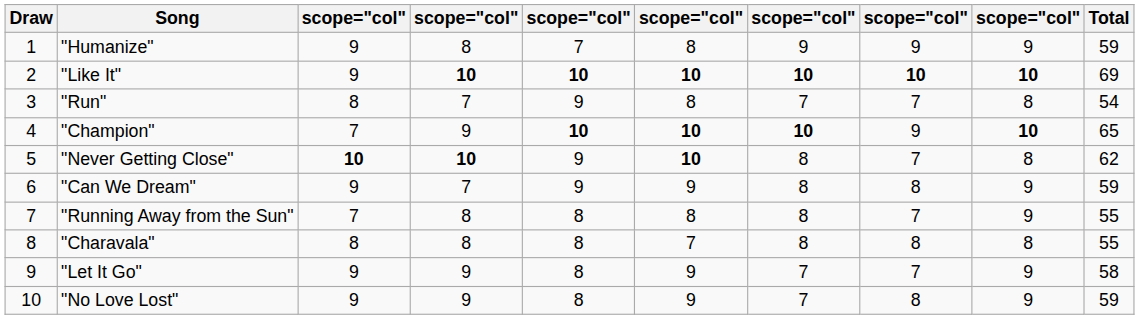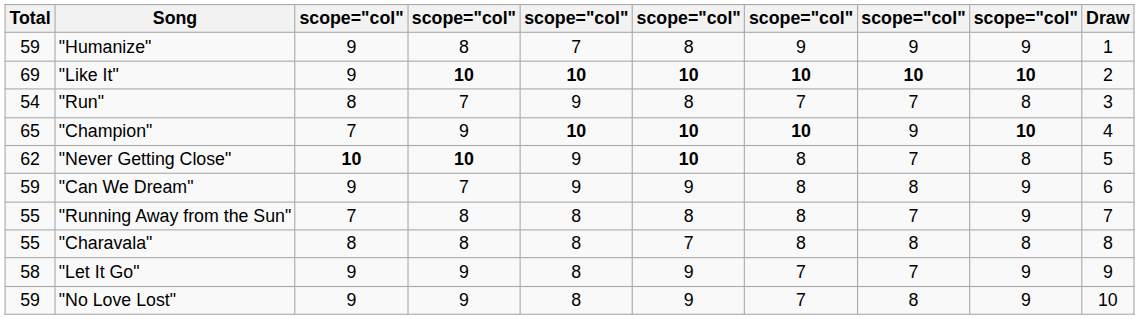columns swapped: (31, 18) <-> (1109, 18)
